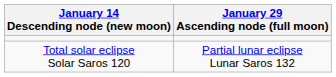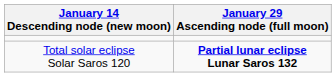(252, 56) normal -> (252, 56) bold
